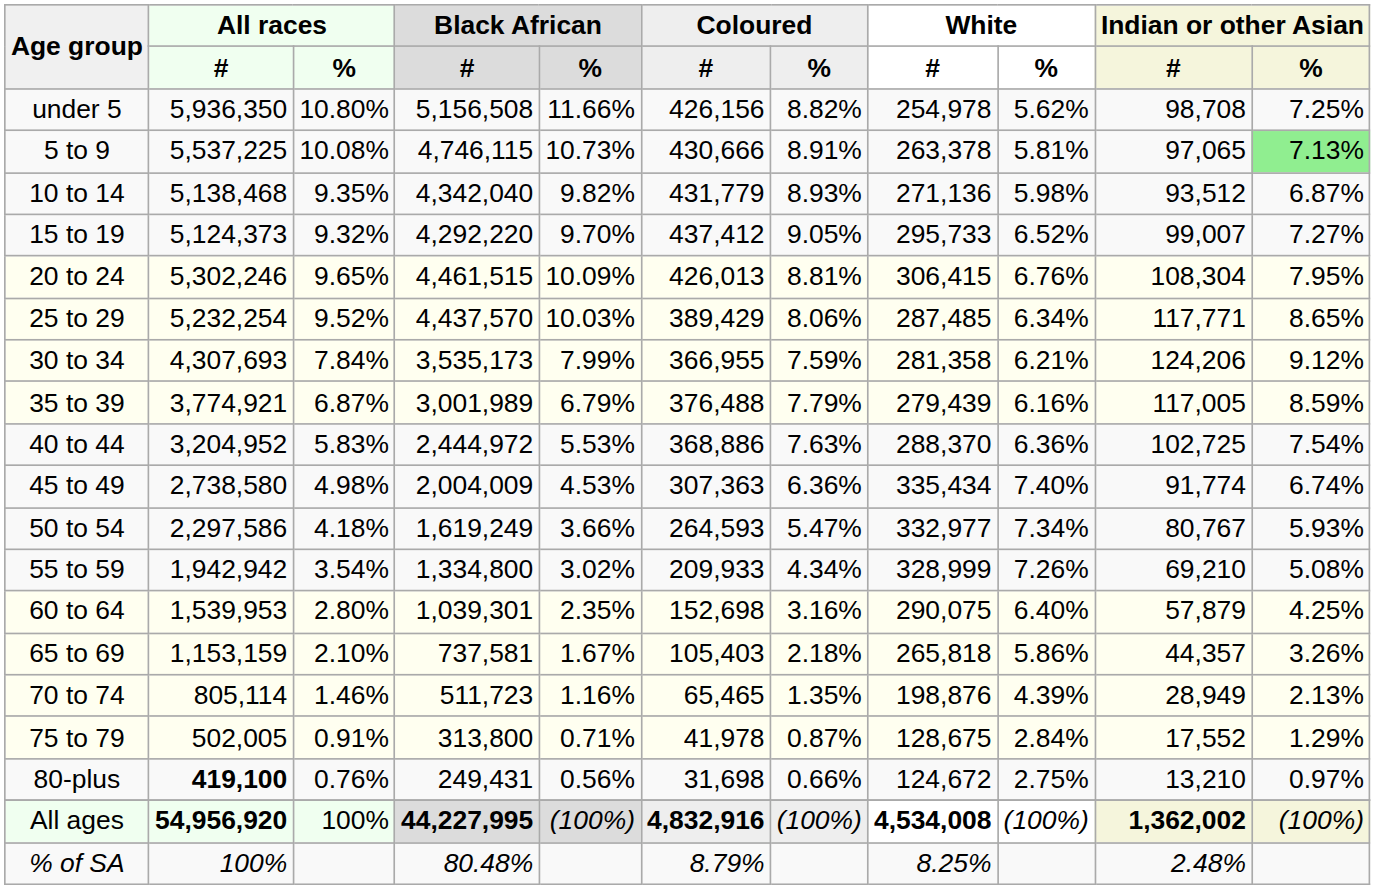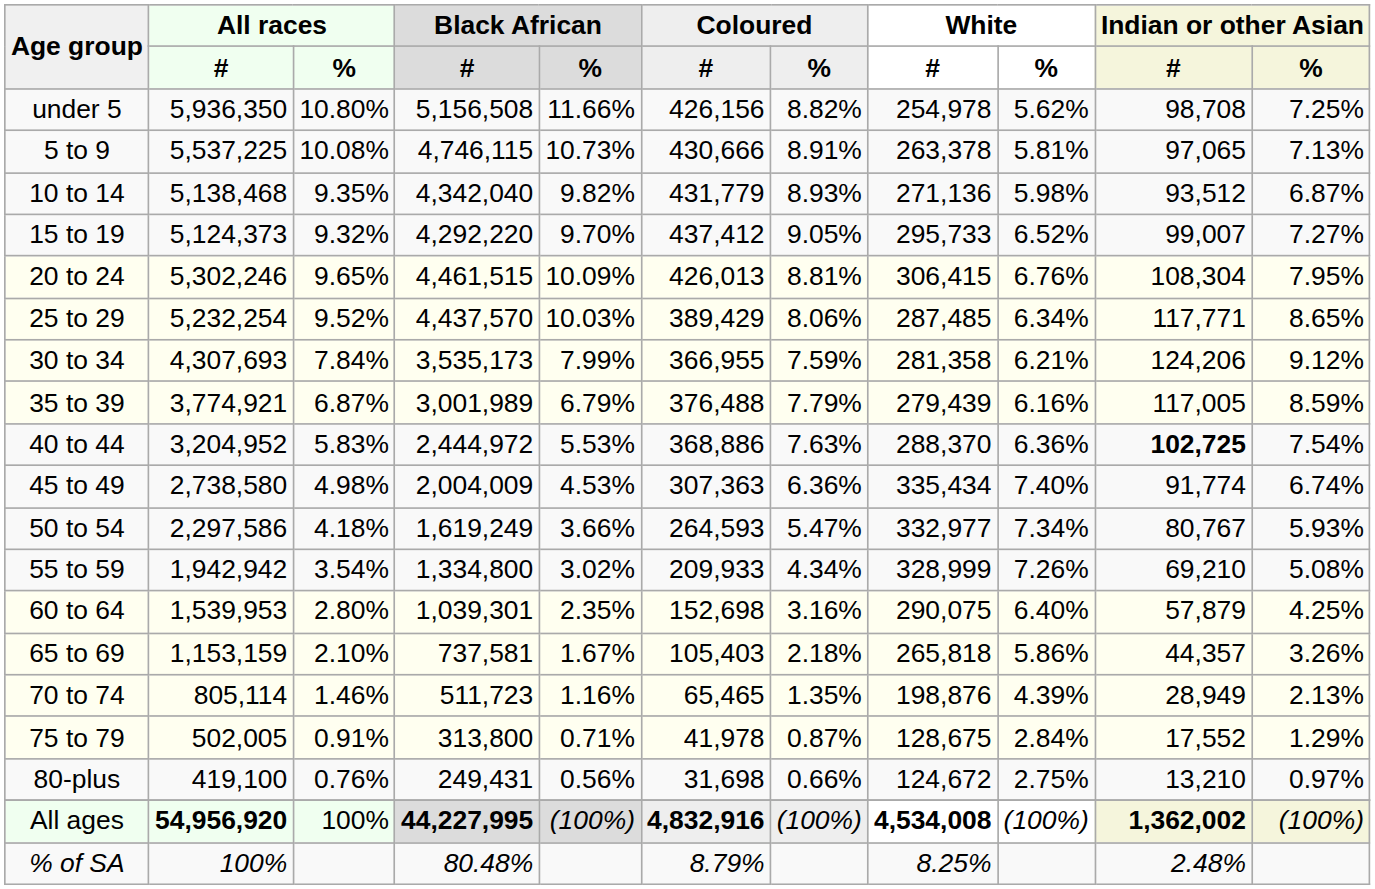(1327, 151) lightgreen background -> (1327, 151) no background
(1198, 444) normal -> (1198, 444) bold
(239, 779) bold -> (239, 779) normal
